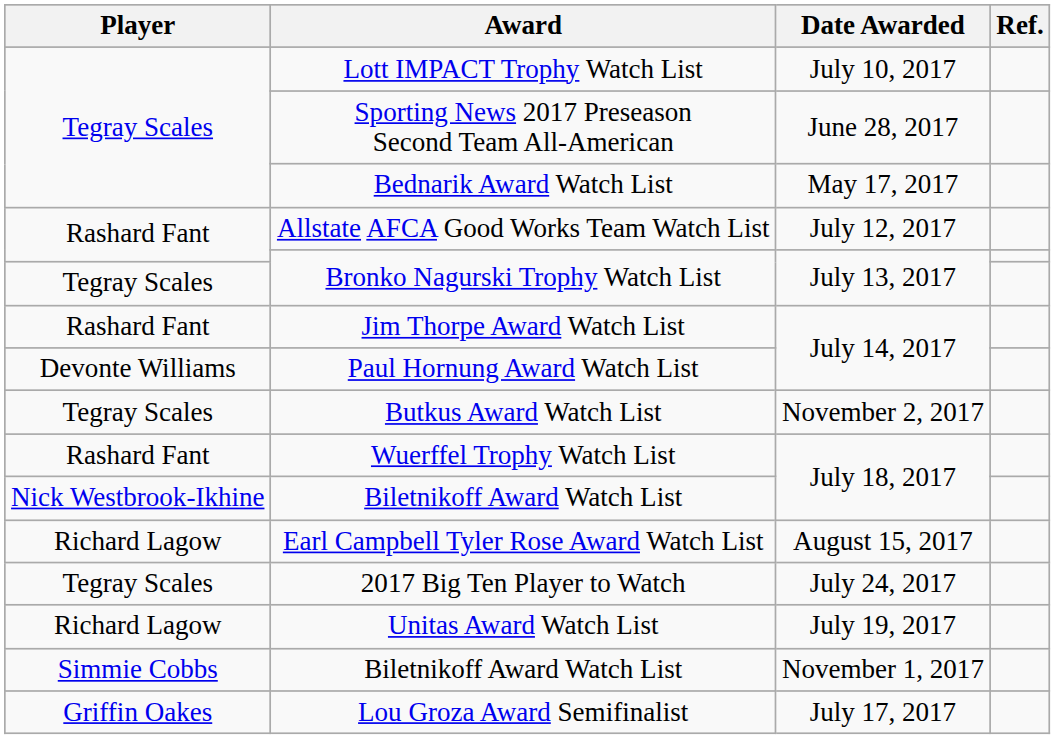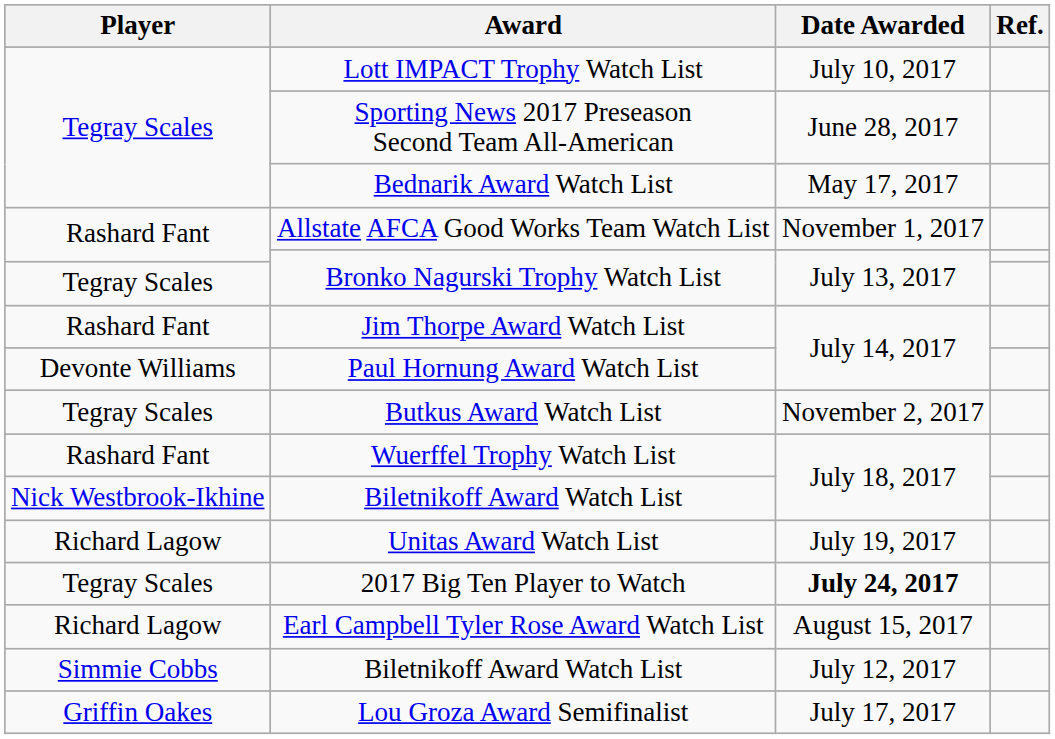(883, 227) July 12, 2017 -> (883, 227) November 1, 2017
rows swapped: (138, 626) <-> (138, 540)
(883, 583) normal -> (883, 583) bold
(883, 669) November 1, 2017 -> (883, 669) July 12, 2017
